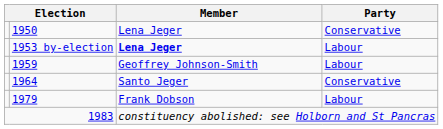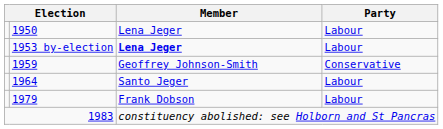(363, 30) Conservative -> (344, 30) Labour
(344, 64) Labour -> (363, 64) Conservative
(363, 82) Conservative -> (344, 82) Labour
